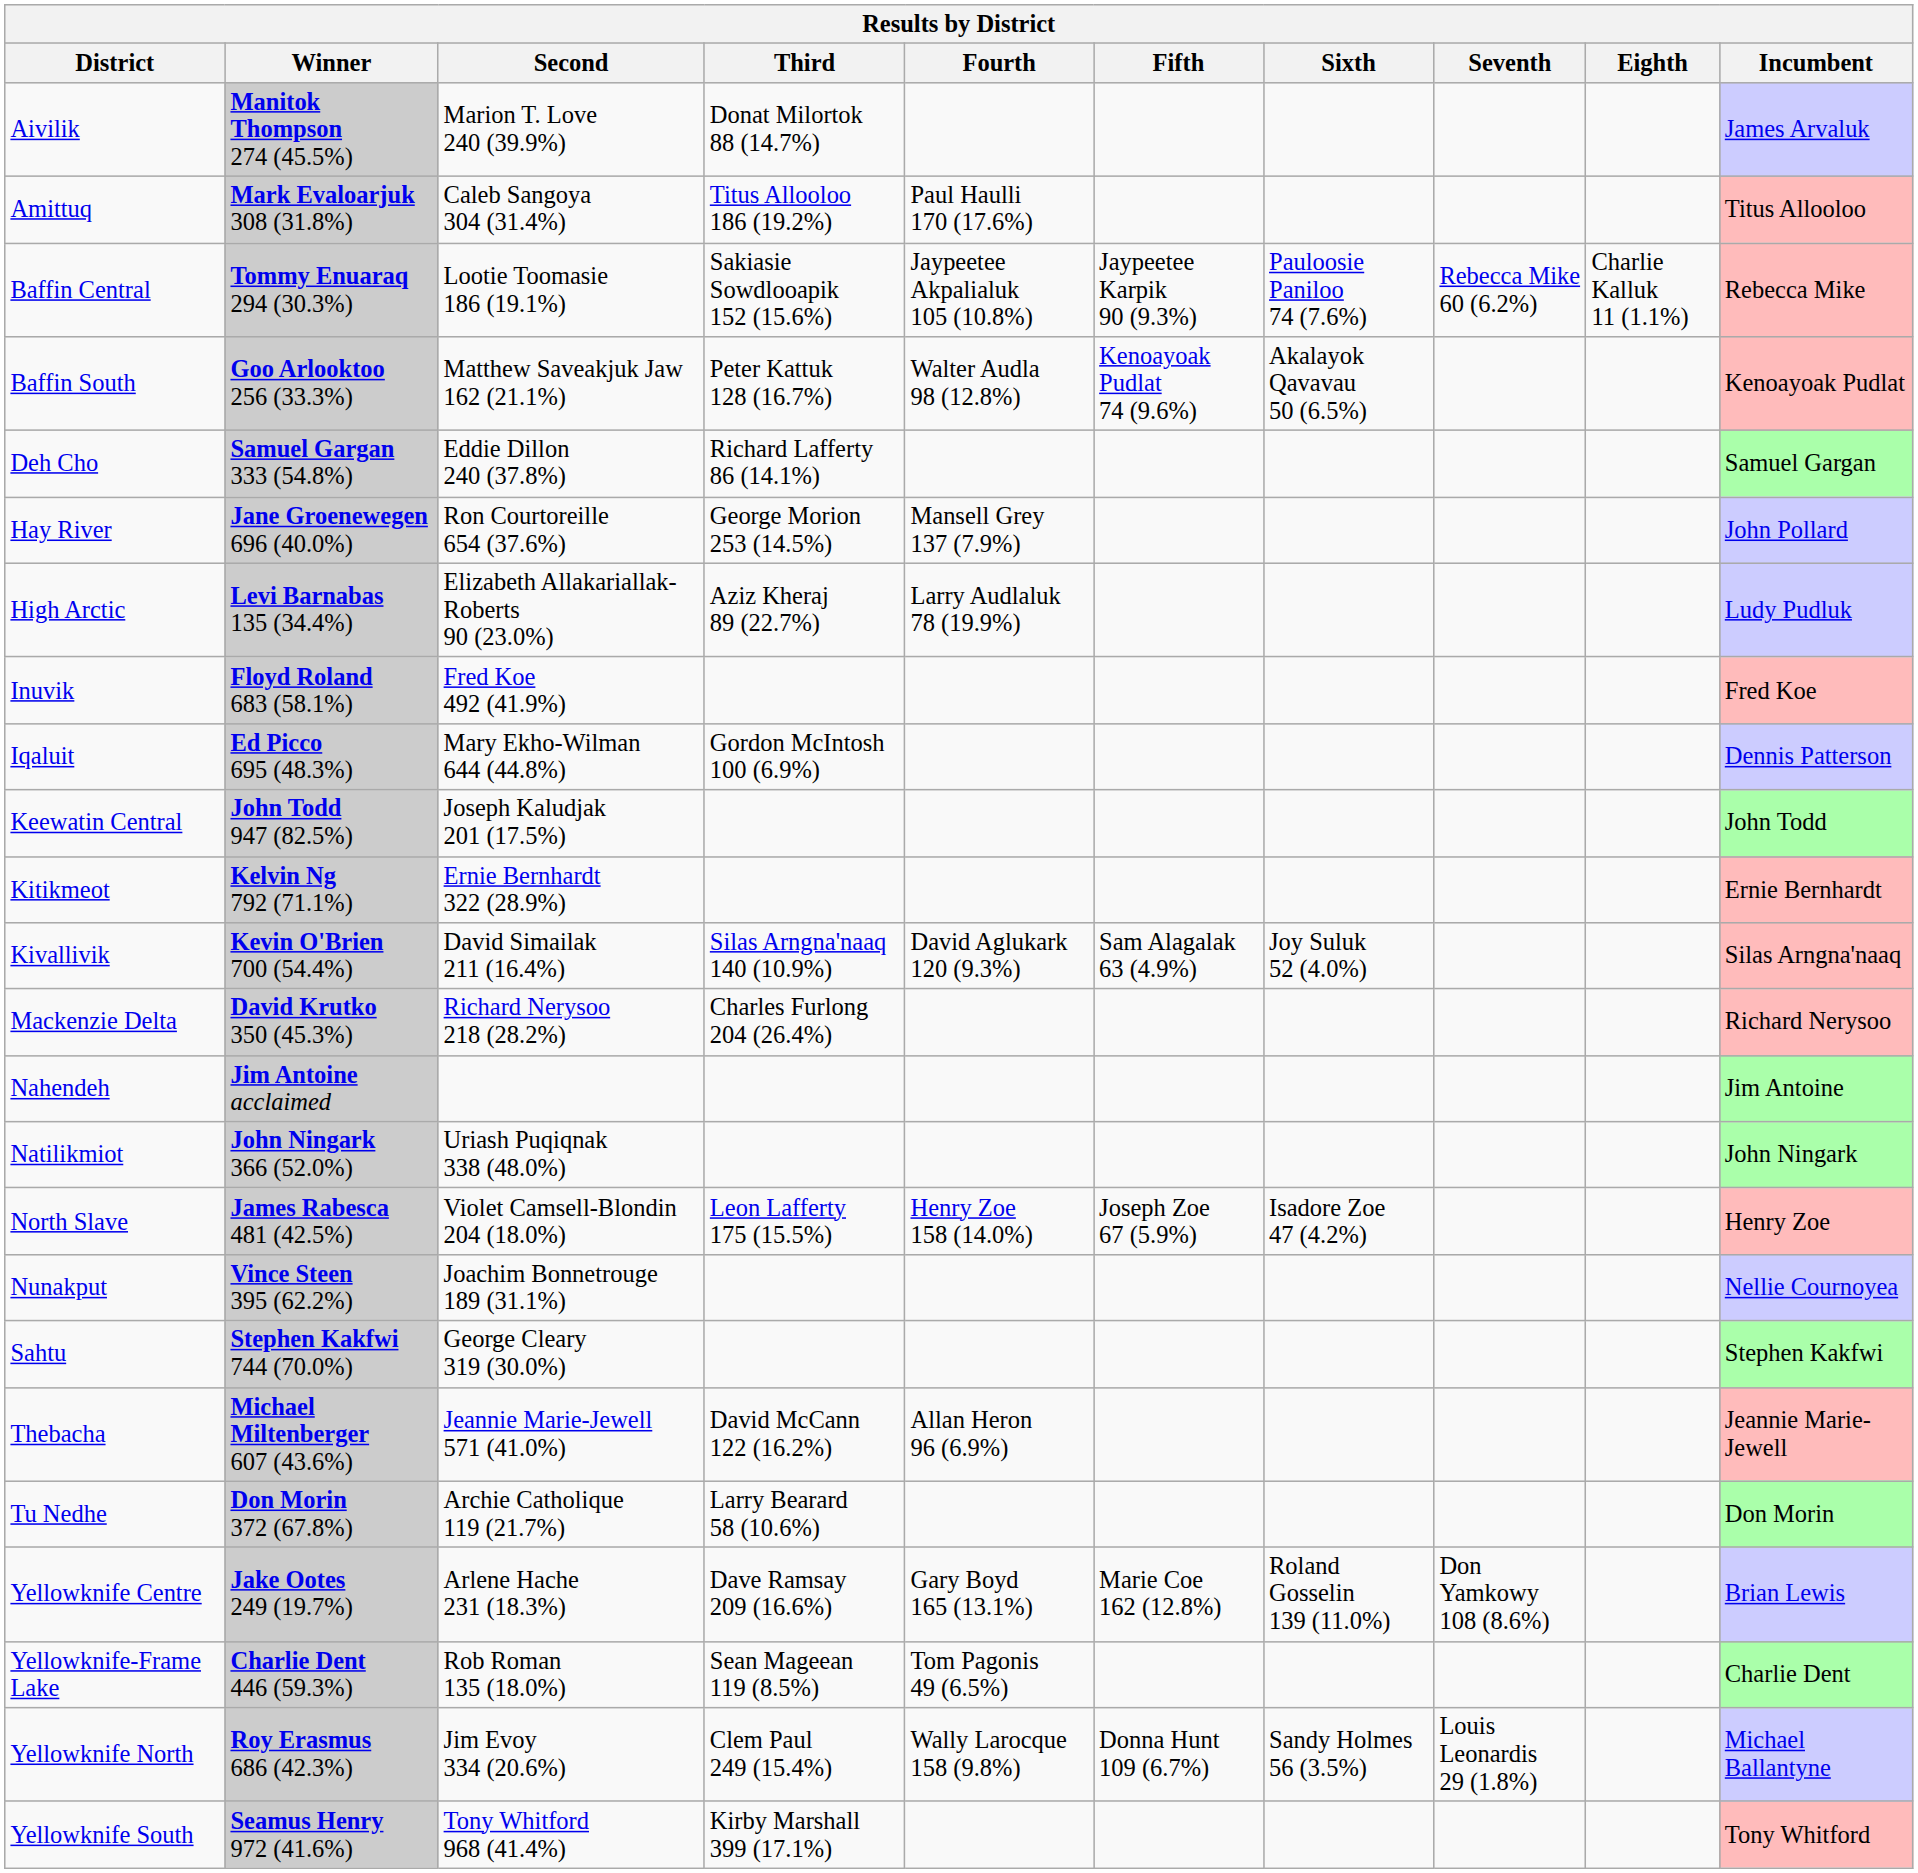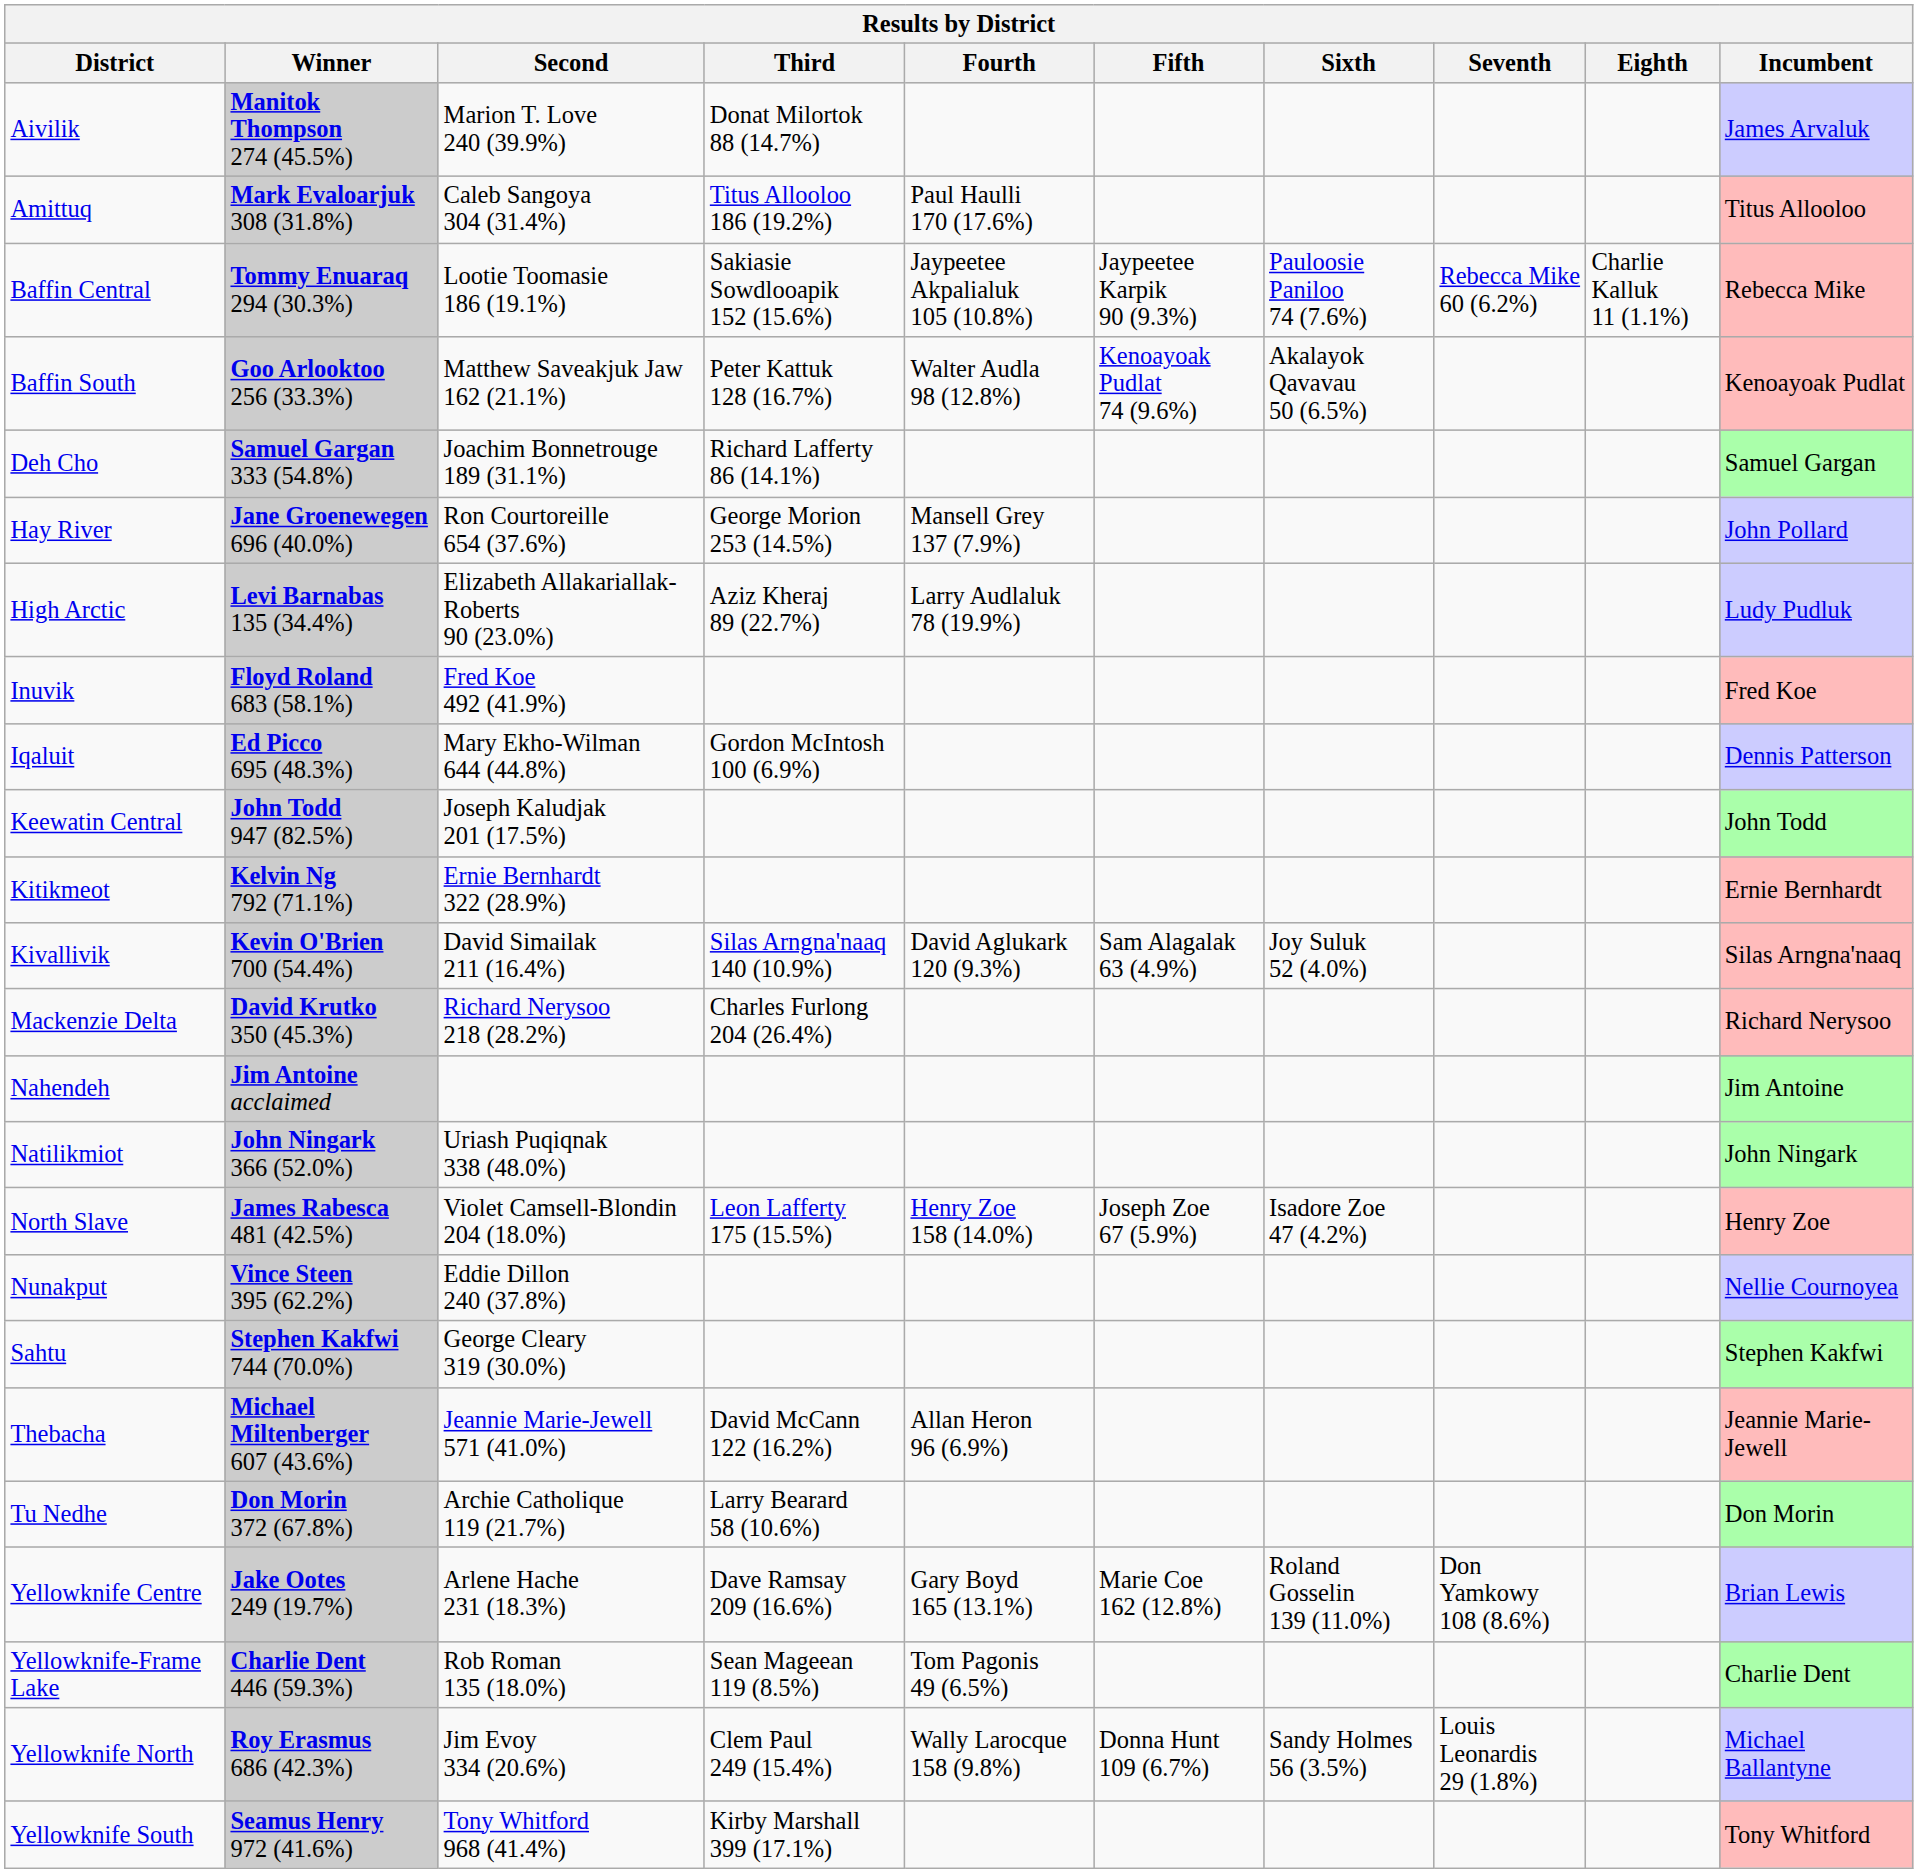(507, 463) Eddie Dillon 240 (37.8%) -> (551, 463) Joachim Bonnetrouge 189 (31.1%)
(551, 1287) Joachim Bonnetrouge 189 (31.1%) -> (507, 1287) Eddie Dillon 240 (37.8%)
